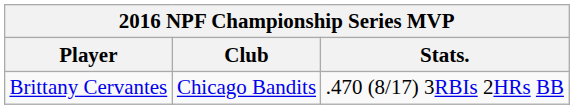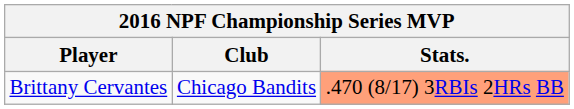(445, 87) no background -> (445, 87) lightsalmon background
